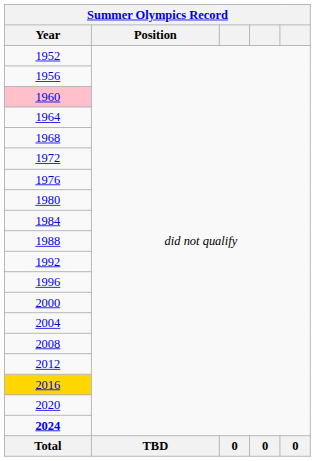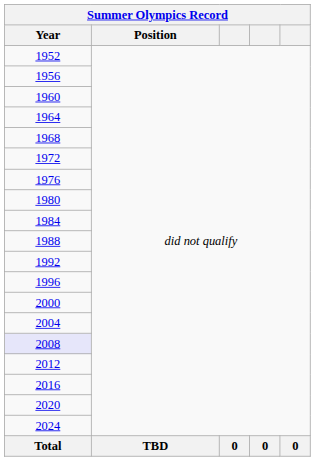(48, 97) pink background -> (48, 97) no background
(48, 343) no background -> (48, 343) lavender background
(48, 384) gold background -> (48, 384) no background
(48, 425) bold -> (48, 425) normal
